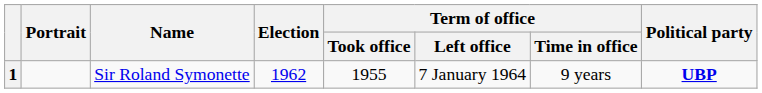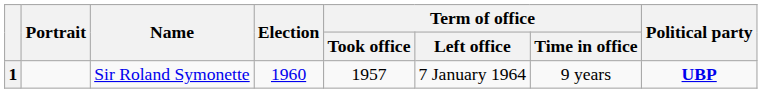(289, 74) 1962 -> (289, 74) 1960
(369, 74) 1955 -> (369, 74) 1957
